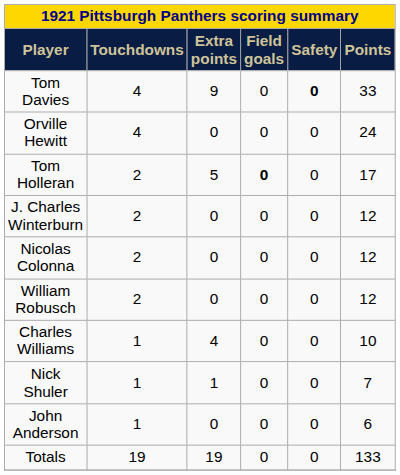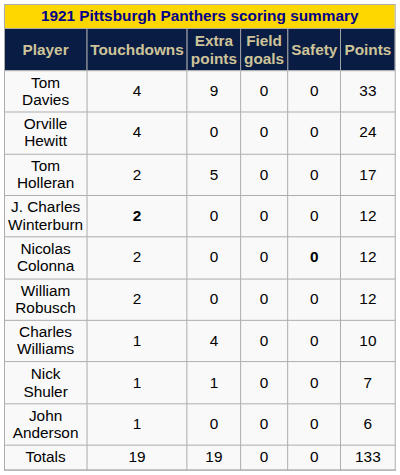(314, 91) bold -> (314, 91) normal
(264, 174) bold -> (264, 174) normal
(137, 216) normal -> (137, 216) bold
(314, 257) normal -> (314, 257) bold
